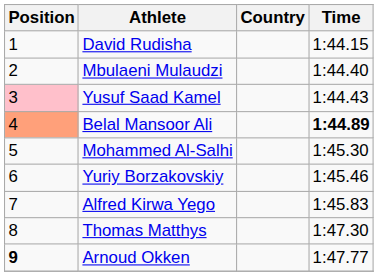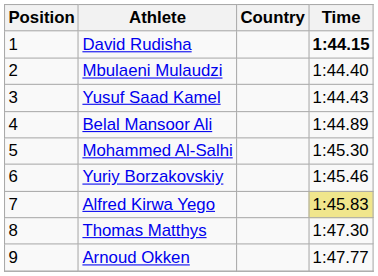(341, 44) normal -> (341, 44) bold
(13, 97) pink background -> (13, 97) no background
(13, 124) lightsalmon background -> (13, 124) no background
(341, 124) bold -> (341, 124) normal
(341, 204) no background -> (341, 204) khaki background
(13, 257) bold -> (13, 257) normal
